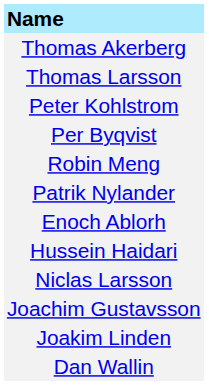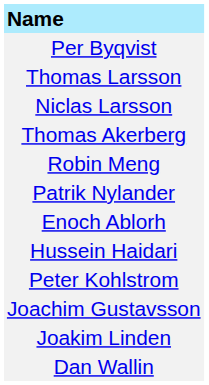(104, 48) Thomas Akerberg -> (104, 48) Per Byqvist
(104, 106) Peter Kohlstrom -> (104, 106) Niclas Larsson
(104, 135) Per Byqvist -> (104, 135) Thomas Akerberg
(104, 280) Niclas Larsson -> (104, 280) Peter Kohlstrom
